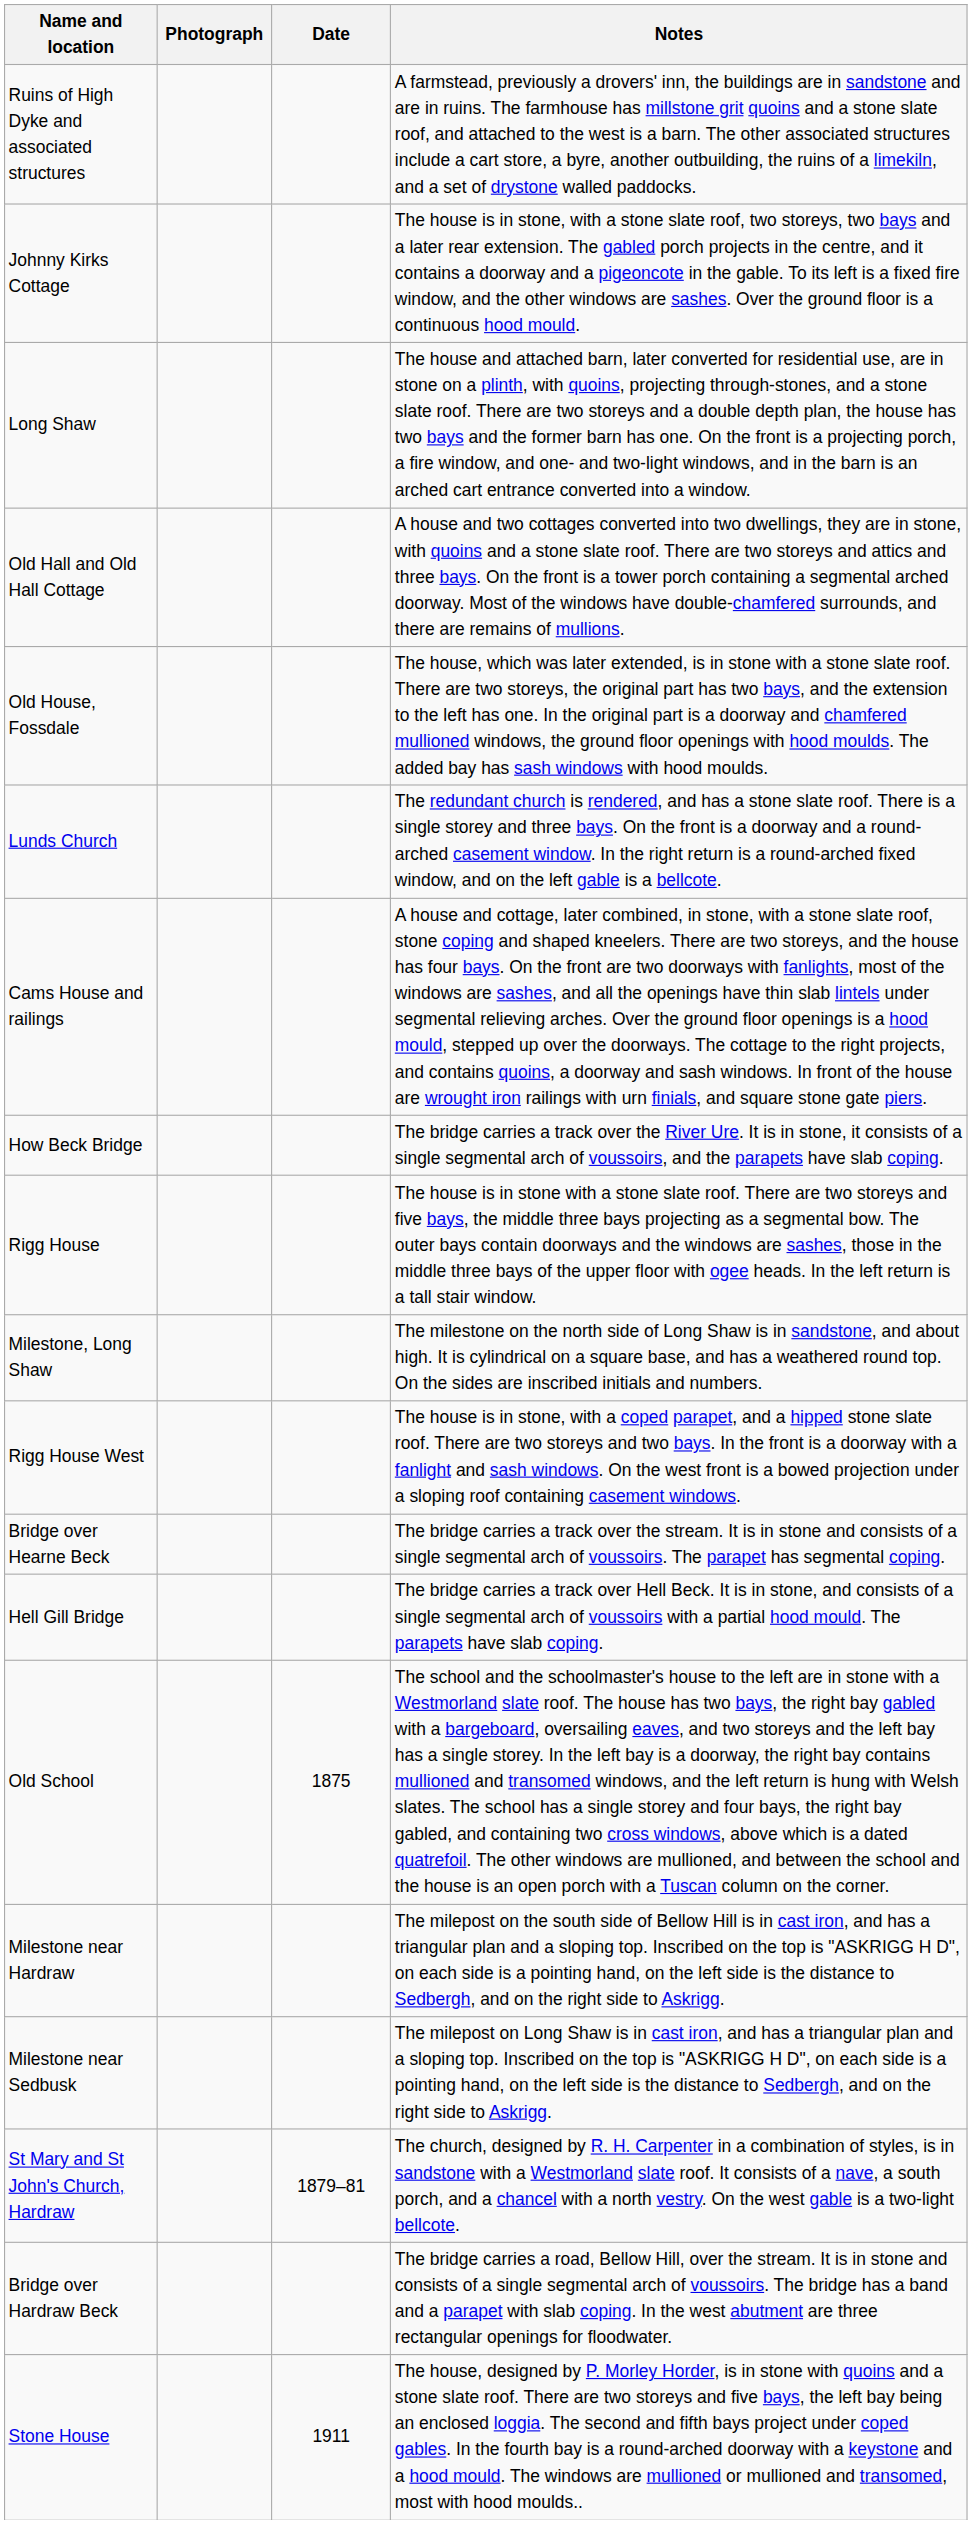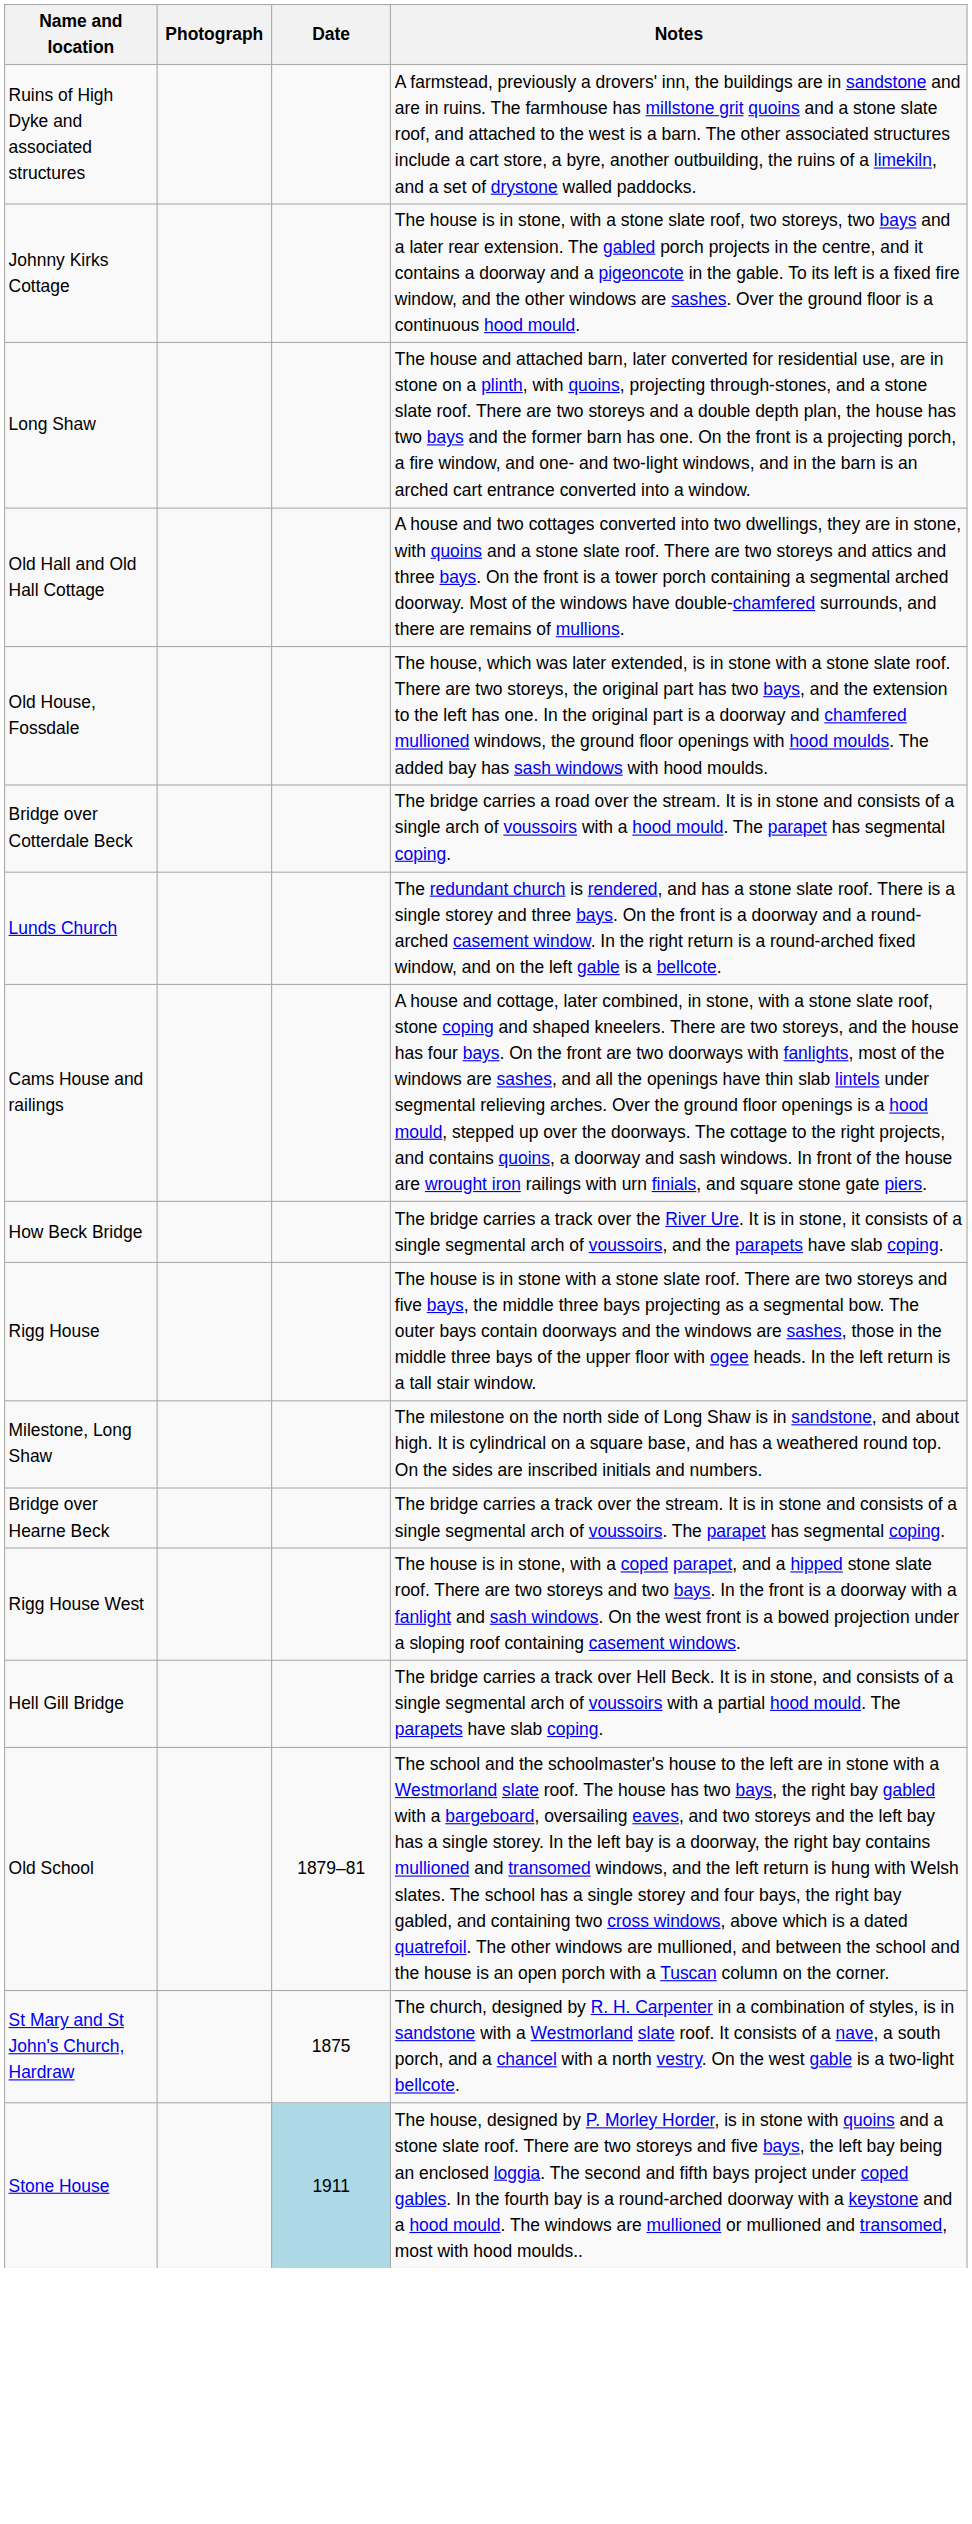+ row: (71, 828)
rows swapped: (76, 1457) <-> (59, 1543)
(331, 1782) 1875 -> (331, 1868) 1879–81
- row: (66, 1960)
- row: (66, 2072)
(331, 2185) 1879–81 -> (331, 2046) 1875
- row: (63, 2298)
(331, 2437) no background -> (331, 2185) lightblue background
